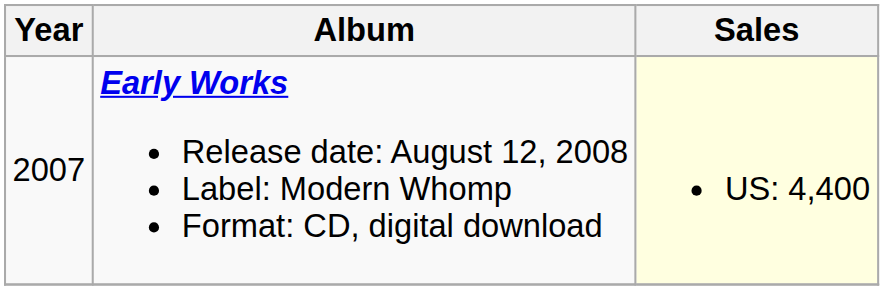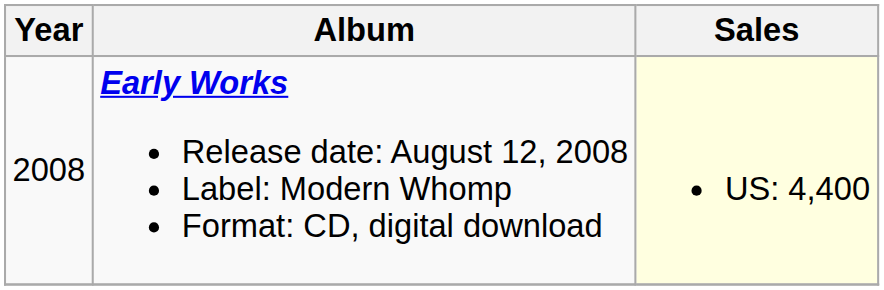(49, 169) 2007 -> (49, 169) 2008
